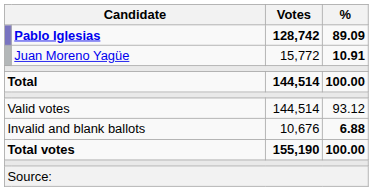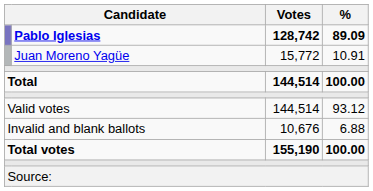(349, 56) bold -> (349, 56) normal
(352, 129) bold -> (352, 129) normal
